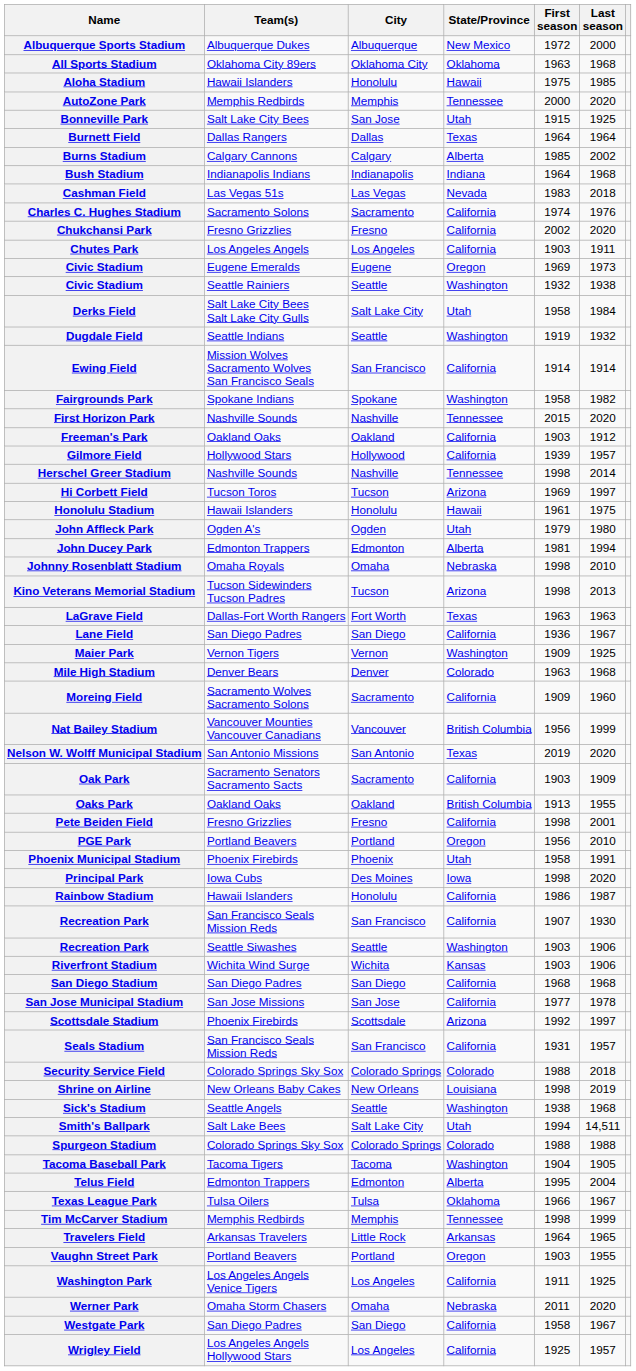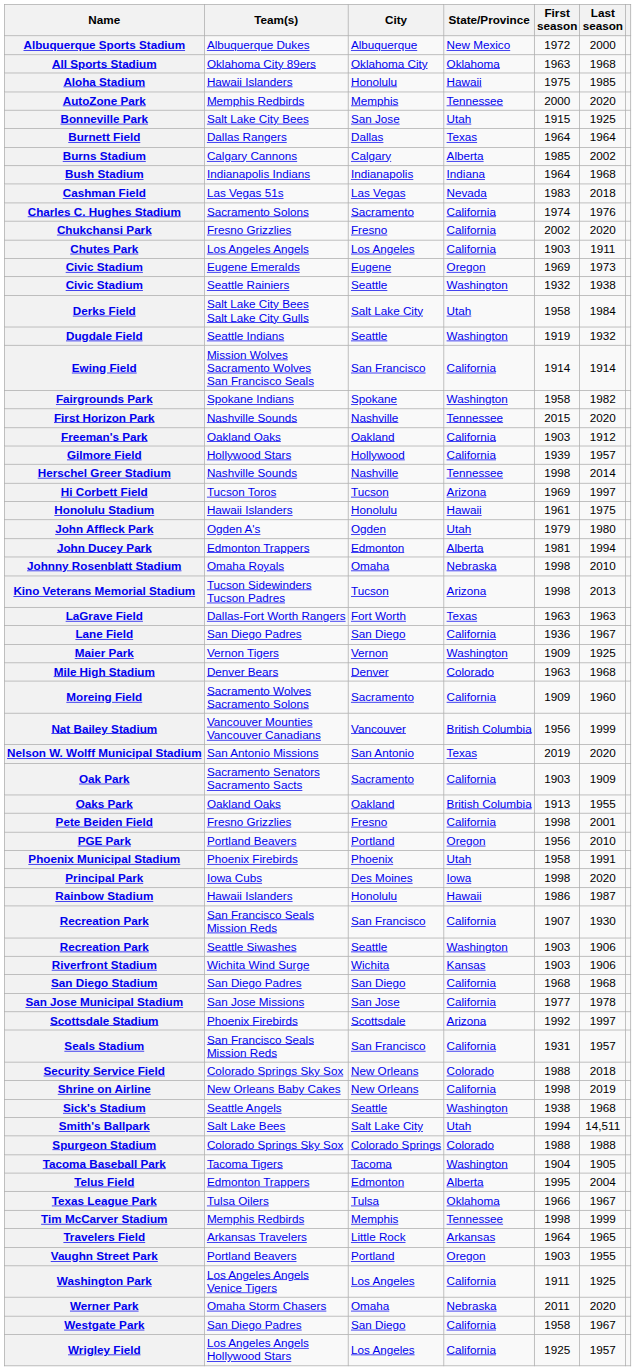(471, 896) California -> (464, 896) Hawaii
(396, 1071) Colorado Springs -> (385, 1071) New Orleans
(472, 1089) Louisiana -> (471, 1089) California
